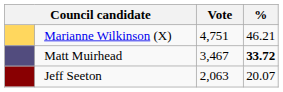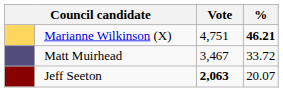(261, 35) normal -> (261, 35) bold
(261, 55) bold -> (261, 55) normal
(214, 76) normal -> (214, 76) bold
